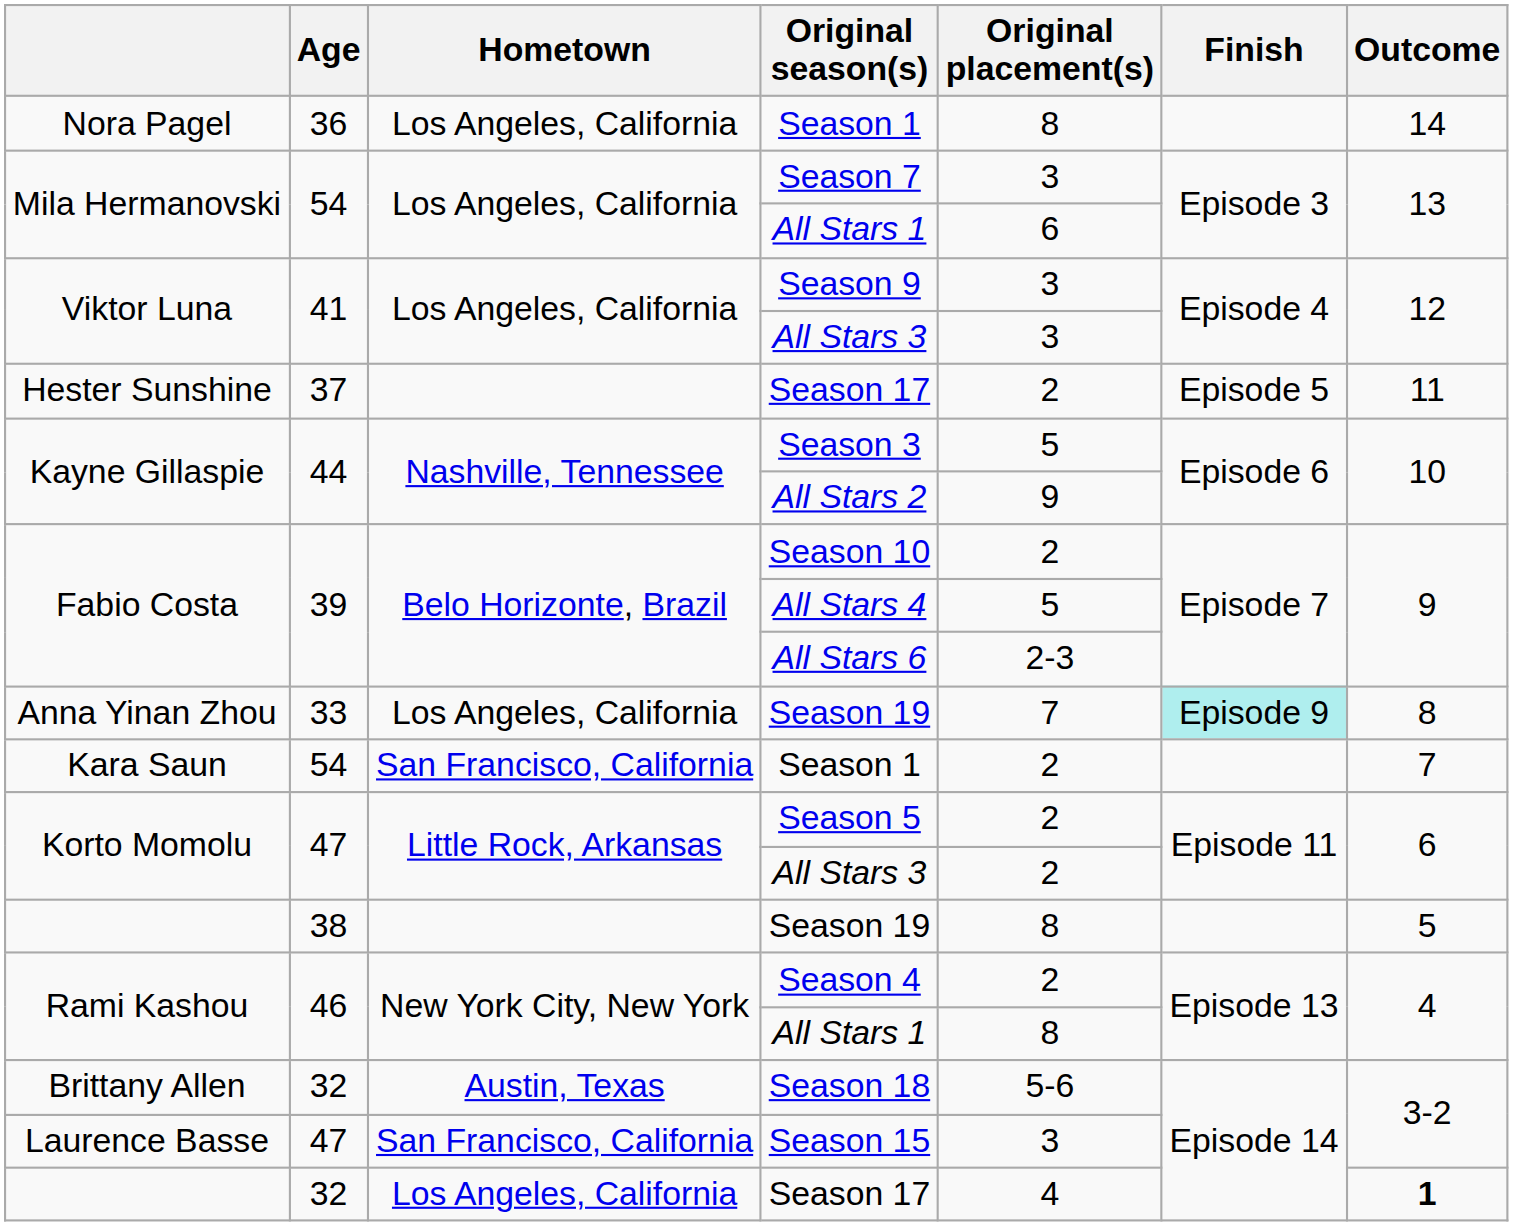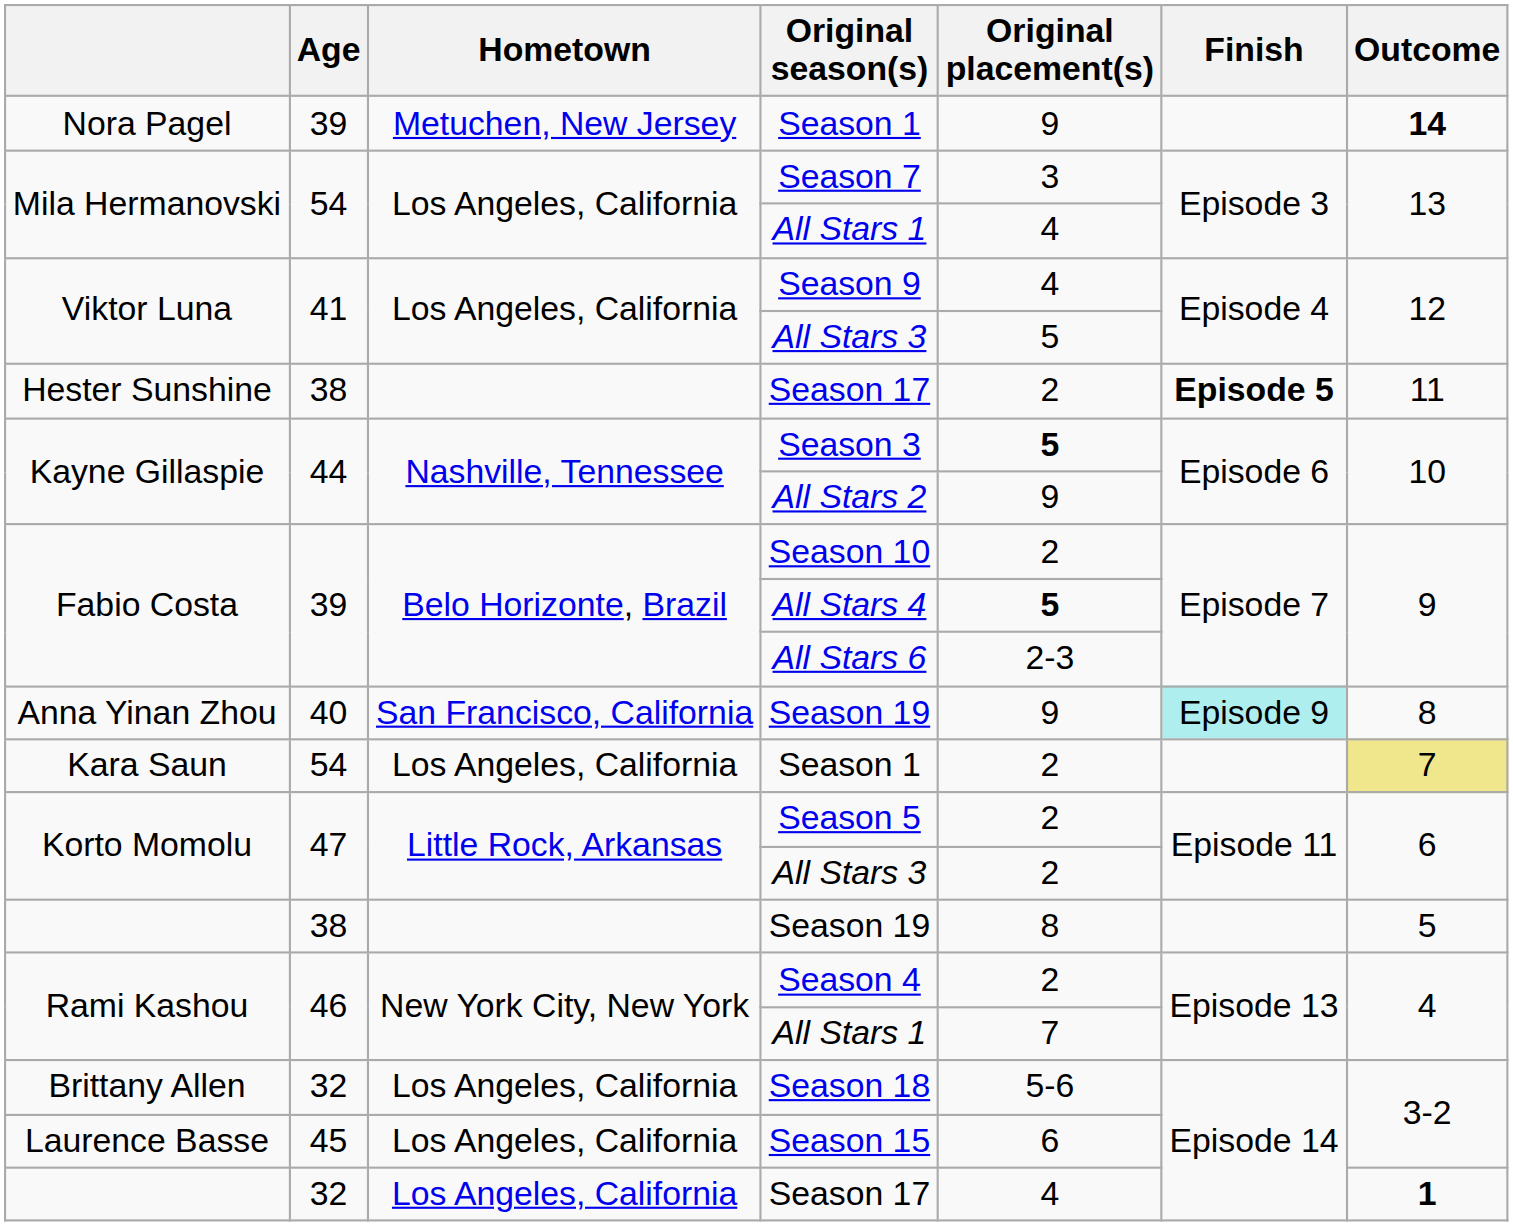(329, 122) 36 -> (329, 122) 39
(565, 122) Los Angeles, California -> (565, 122) Metuchen, New Jersey
(1050, 122) 8 -> (1050, 122) 9
(1427, 122) normal -> (1427, 122) bold
(1050, 229) 6 -> (1050, 229) 4
(1050, 283) 3 -> (1050, 283) 4
(1050, 336) 3 -> (1050, 336) 5
(329, 390) 37 -> (329, 390) 38
(1254, 390) normal -> (1254, 390) bold
(1050, 444) normal -> (1050, 444) bold
(1050, 604) normal -> (1050, 604) bold
(329, 711) 33 -> (329, 711) 40
(565, 711) Los Angeles, California -> (565, 711) San Francisco, California
(1050, 711) 7 -> (1050, 711) 9
(565, 765) San Francisco, California -> (565, 765) Los Angeles, California
(1427, 765) no background -> (1427, 765) khaki background
(1050, 1032) 8 -> (1050, 1032) 7
(565, 1086) Austin, Texas -> (565, 1086) Los Angeles, California
(329, 1140) 47 -> (329, 1140) 45
(565, 1140) San Francisco, California -> (565, 1140) Los Angeles, California
(1050, 1140) 3 -> (1050, 1140) 6
